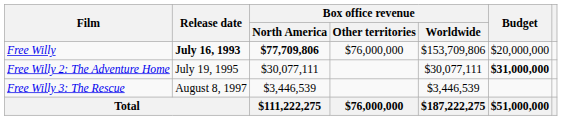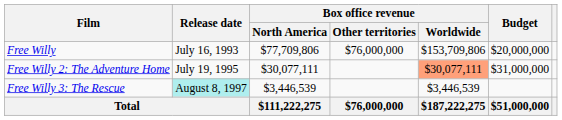(208, 50) bold -> (207, 50) normal
(290, 50) bold -> (290, 50) normal
(453, 69) no background -> (453, 69) lightsalmon background
(520, 69) bold -> (520, 69) normal
(211, 87) no background -> (211, 87) paleturquoise background
